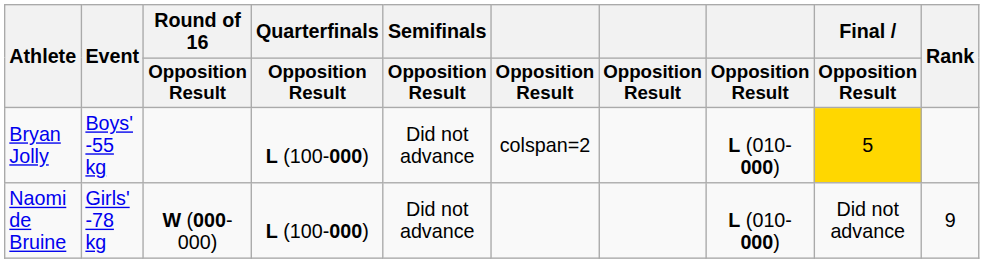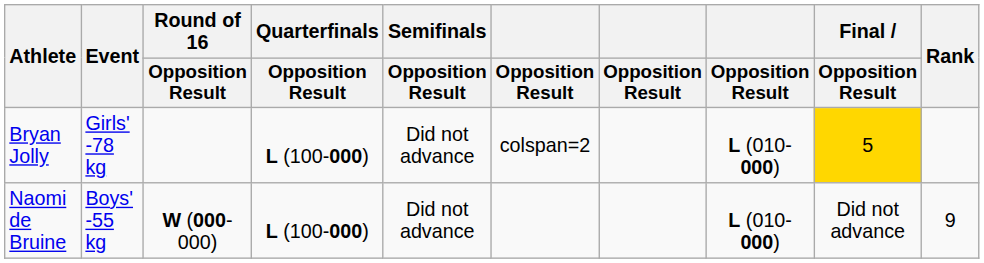(109, 146) Boys' -55 kg -> (108, 146) Girls' -78 kg
(108, 221) Girls' -78 kg -> (109, 221) Boys' -55 kg
